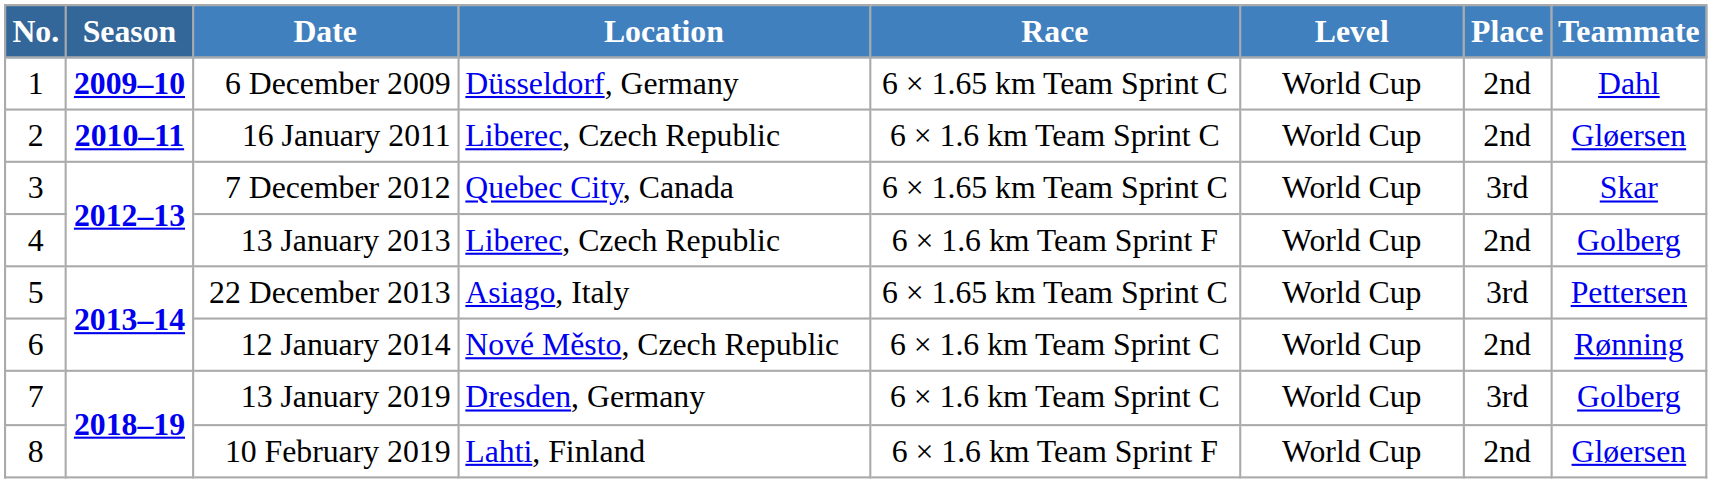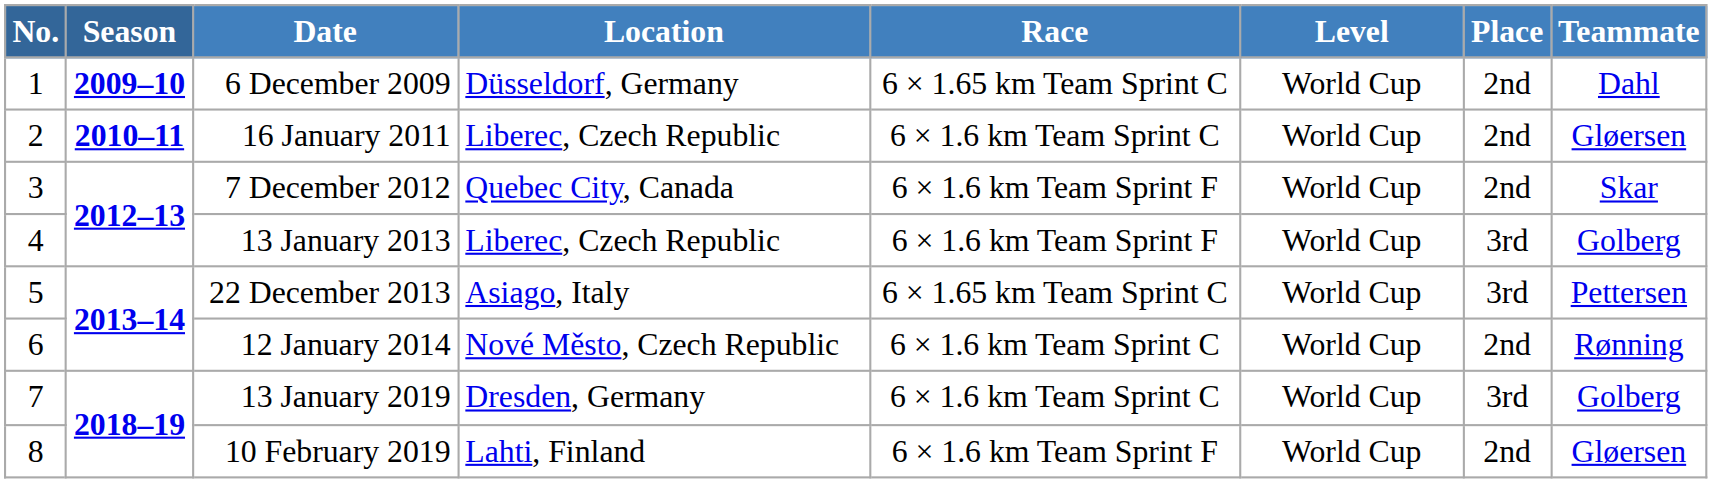(1055, 188) 6 × 1.65 km Team Sprint C -> (1055, 188) 6 × 1.6 km Team Sprint F
(1507, 188) 3rd -> (1507, 188) 2nd
(1507, 240) 2nd -> (1507, 240) 3rd
